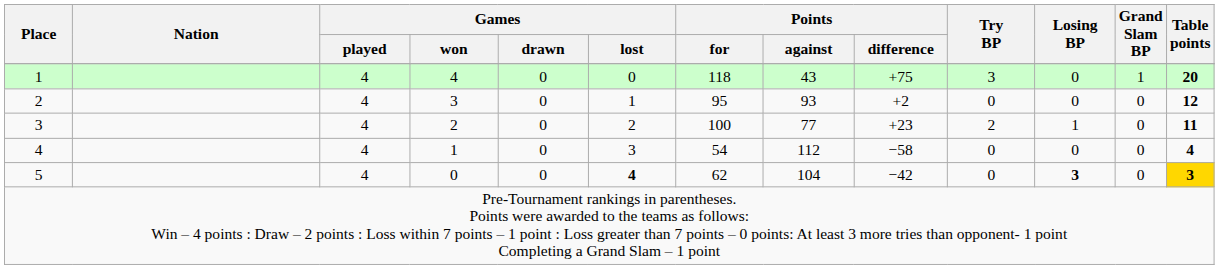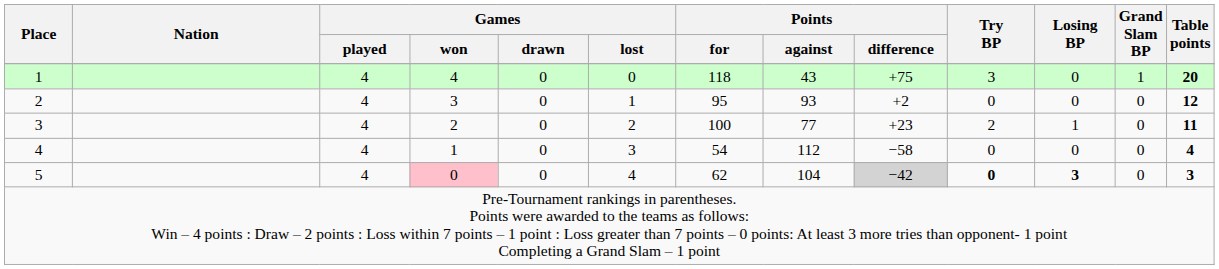(454, 174) no background -> (454, 174) pink background
(632, 174) bold -> (632, 174) normal
(901, 174) no background -> (901, 174) lightgrey background
(991, 174) normal -> (991, 174) bold
(1190, 174) gold background -> (1190, 174) no background
